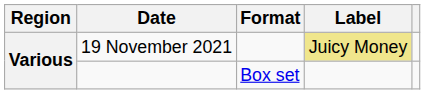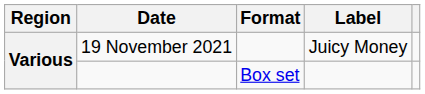(358, 46) khaki background -> (358, 46) no background
